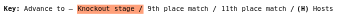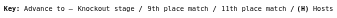(110, 9) lightsalmon background -> (110, 9) no background
